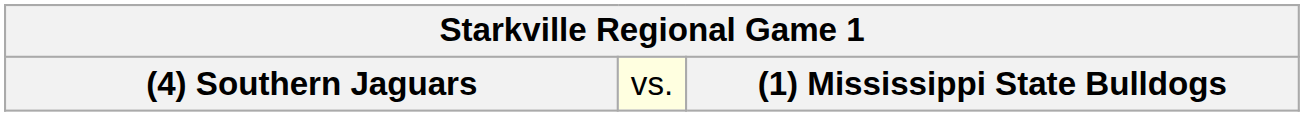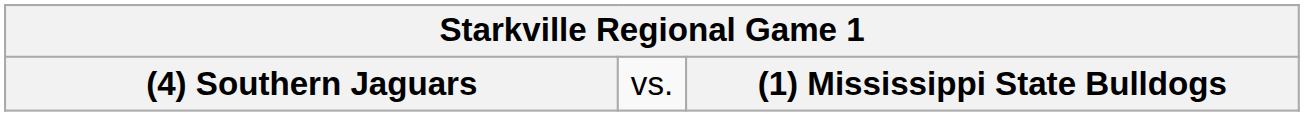(652, 83) lightyellow background -> (652, 83) no background
